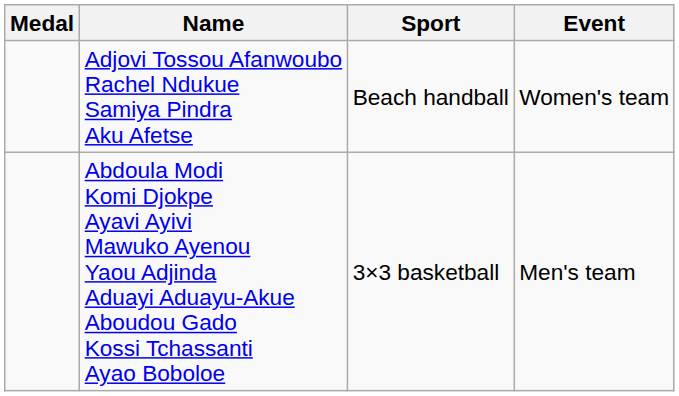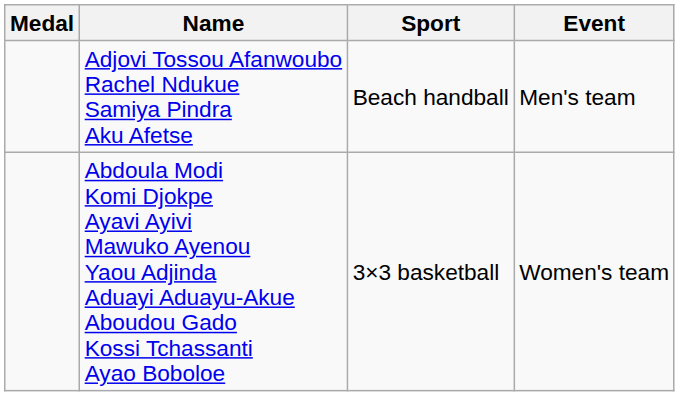(594, 97) Women's team -> (577, 97) Men's team
(577, 272) Men's team -> (594, 272) Women's team
